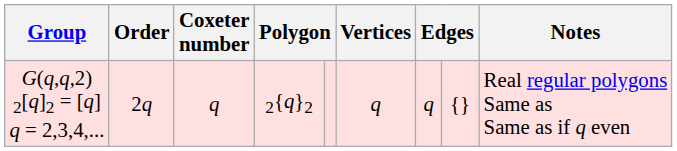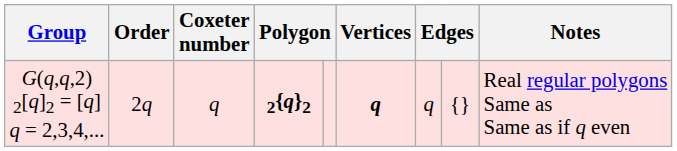(289, 103) normal -> (289, 103) bold
(376, 103) normal -> (376, 103) bold
